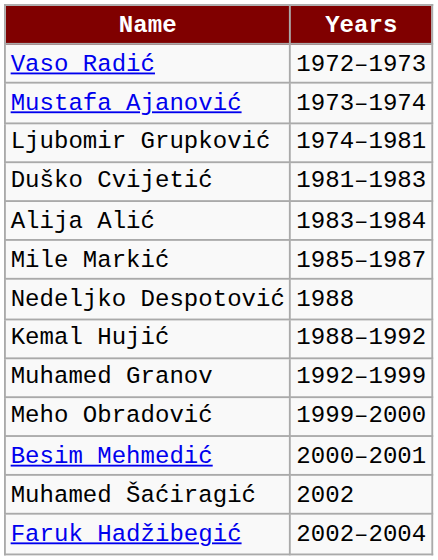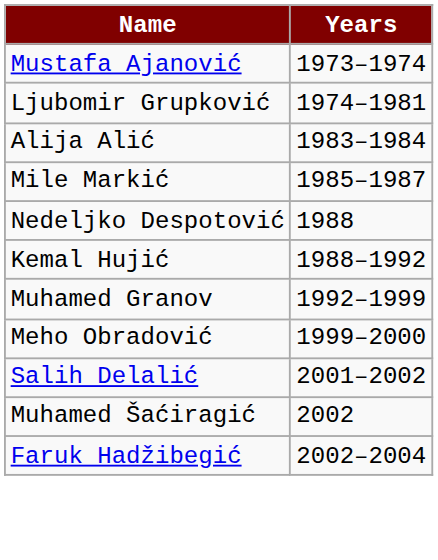- row: (83, 64)
- row: (112, 181)
- row: (112, 456)
+ row: (104, 377)
